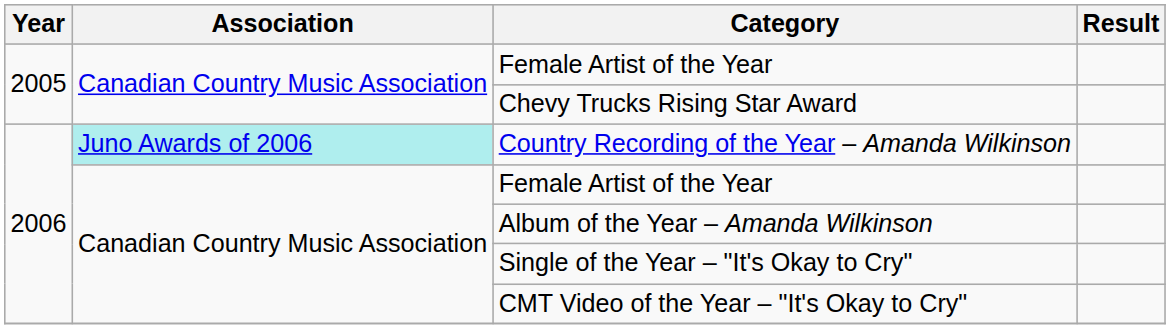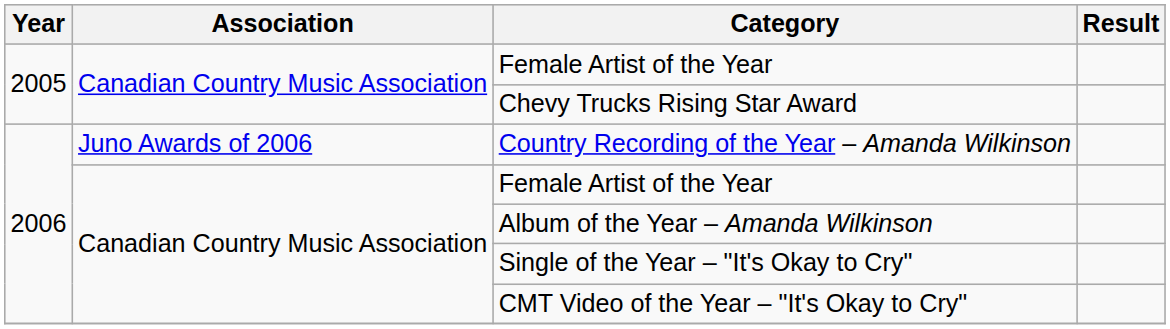(195, 143) paleturquoise background -> (195, 143) no background
